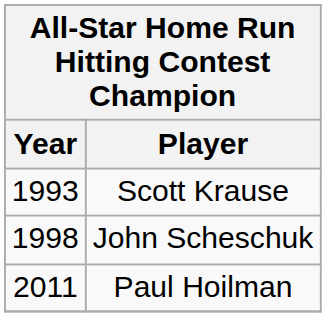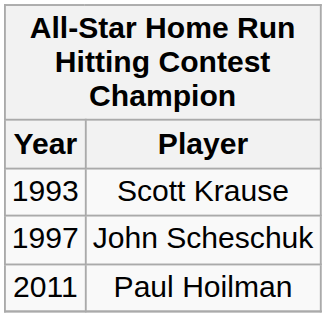(45, 239) 1998 -> (45, 239) 1997
